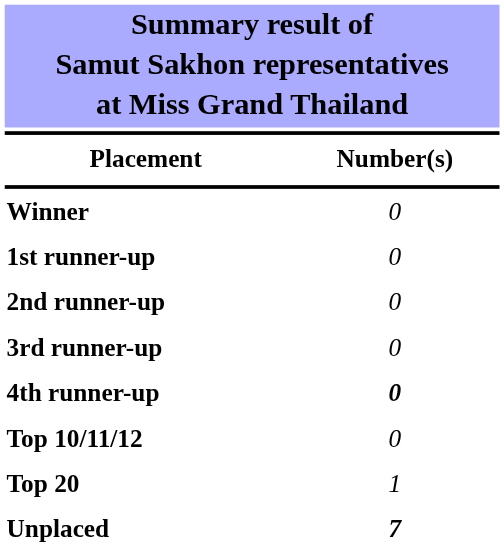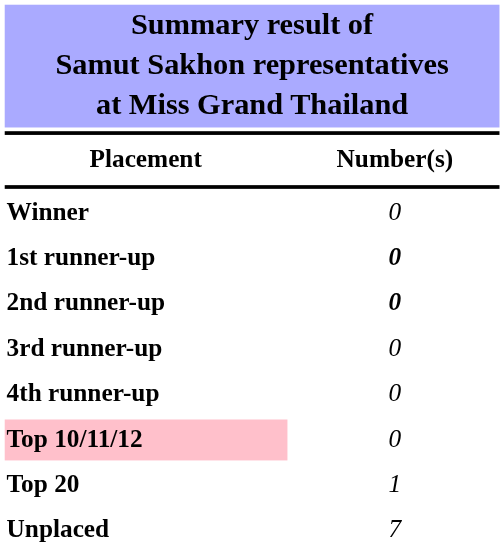(395, 257) normal -> (395, 257) bold
(395, 302) normal -> (395, 302) bold
(395, 393) bold -> (395, 393) normal
(75, 438) no background -> (75, 438) pink background
(395, 529) bold -> (395, 529) normal
